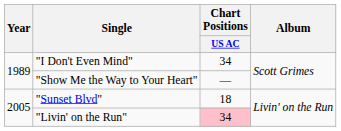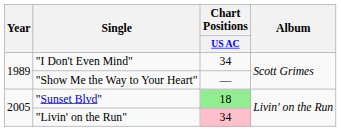(225, 98) no background -> (225, 98) lightgreen background
